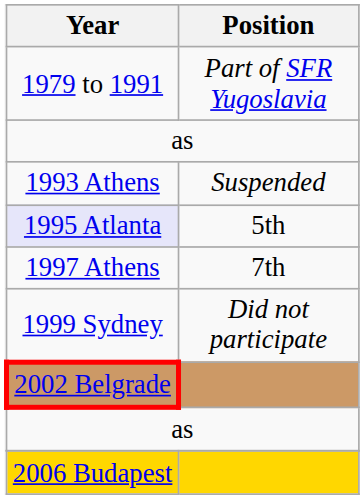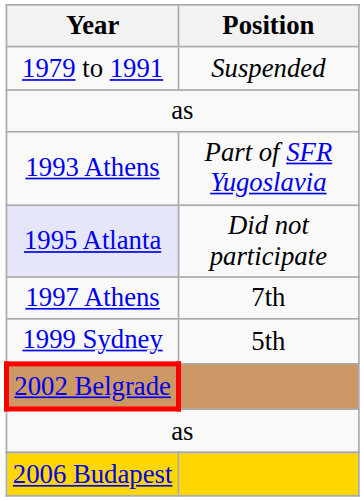(268, 83) Part of SFR Yugoslavia -> (268, 68) Suspended
(268, 182) Suspended -> (268, 167) Part of SFR Yugoslavia
(268, 225) 5th -> (268, 240) Did not participate
(268, 325) Did not participate -> (268, 340) 5th
